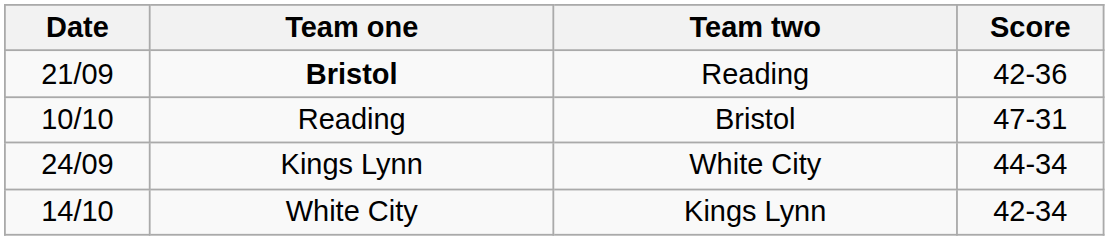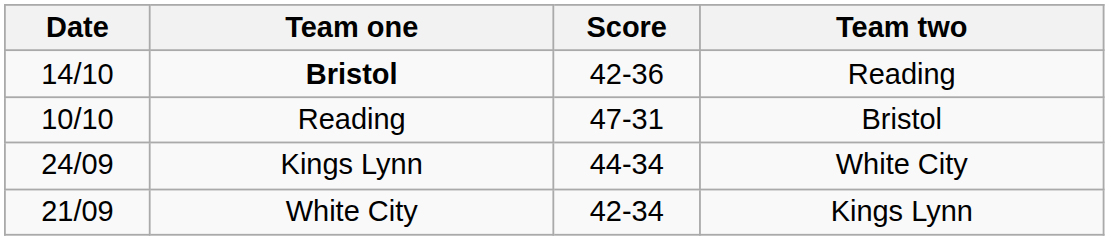columns swapped: (1030, 27) <-> (755, 27)
(77, 73) 21/09 -> (77, 73) 14/10
(77, 211) 14/10 -> (77, 211) 21/09
